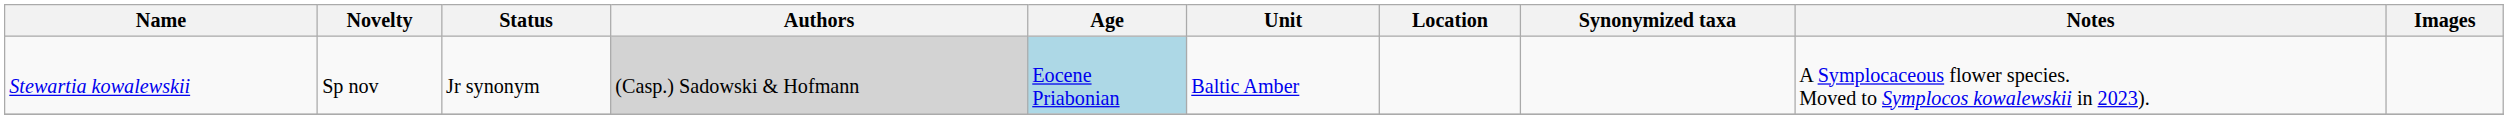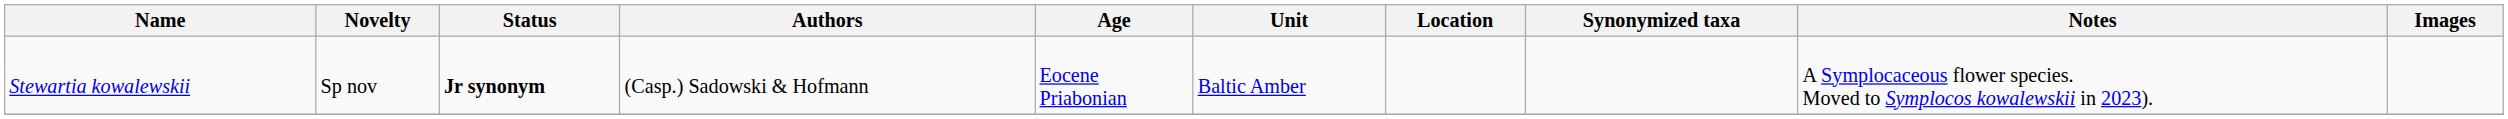(493, 86) normal -> (494, 86) bold
(737, 86) lightgrey background -> (747, 86) no background
(1076, 86) lightblue background -> (1083, 86) no background
